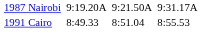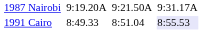(174, 22) no background -> (174, 22) lavender background
